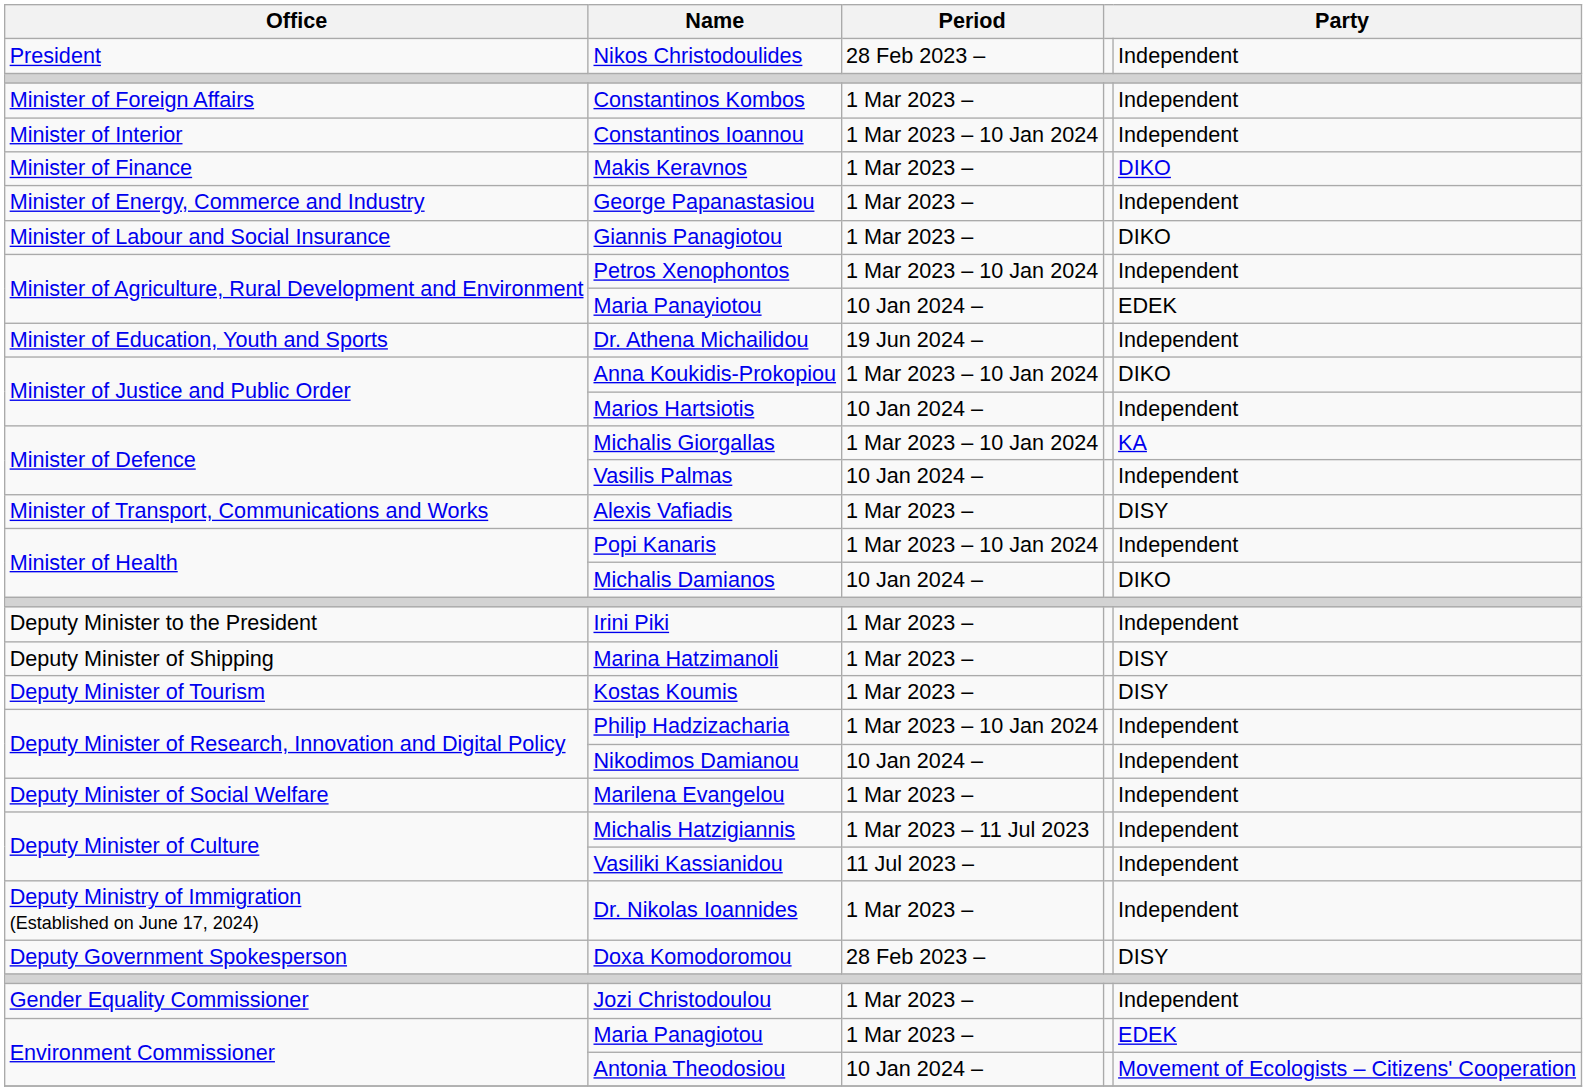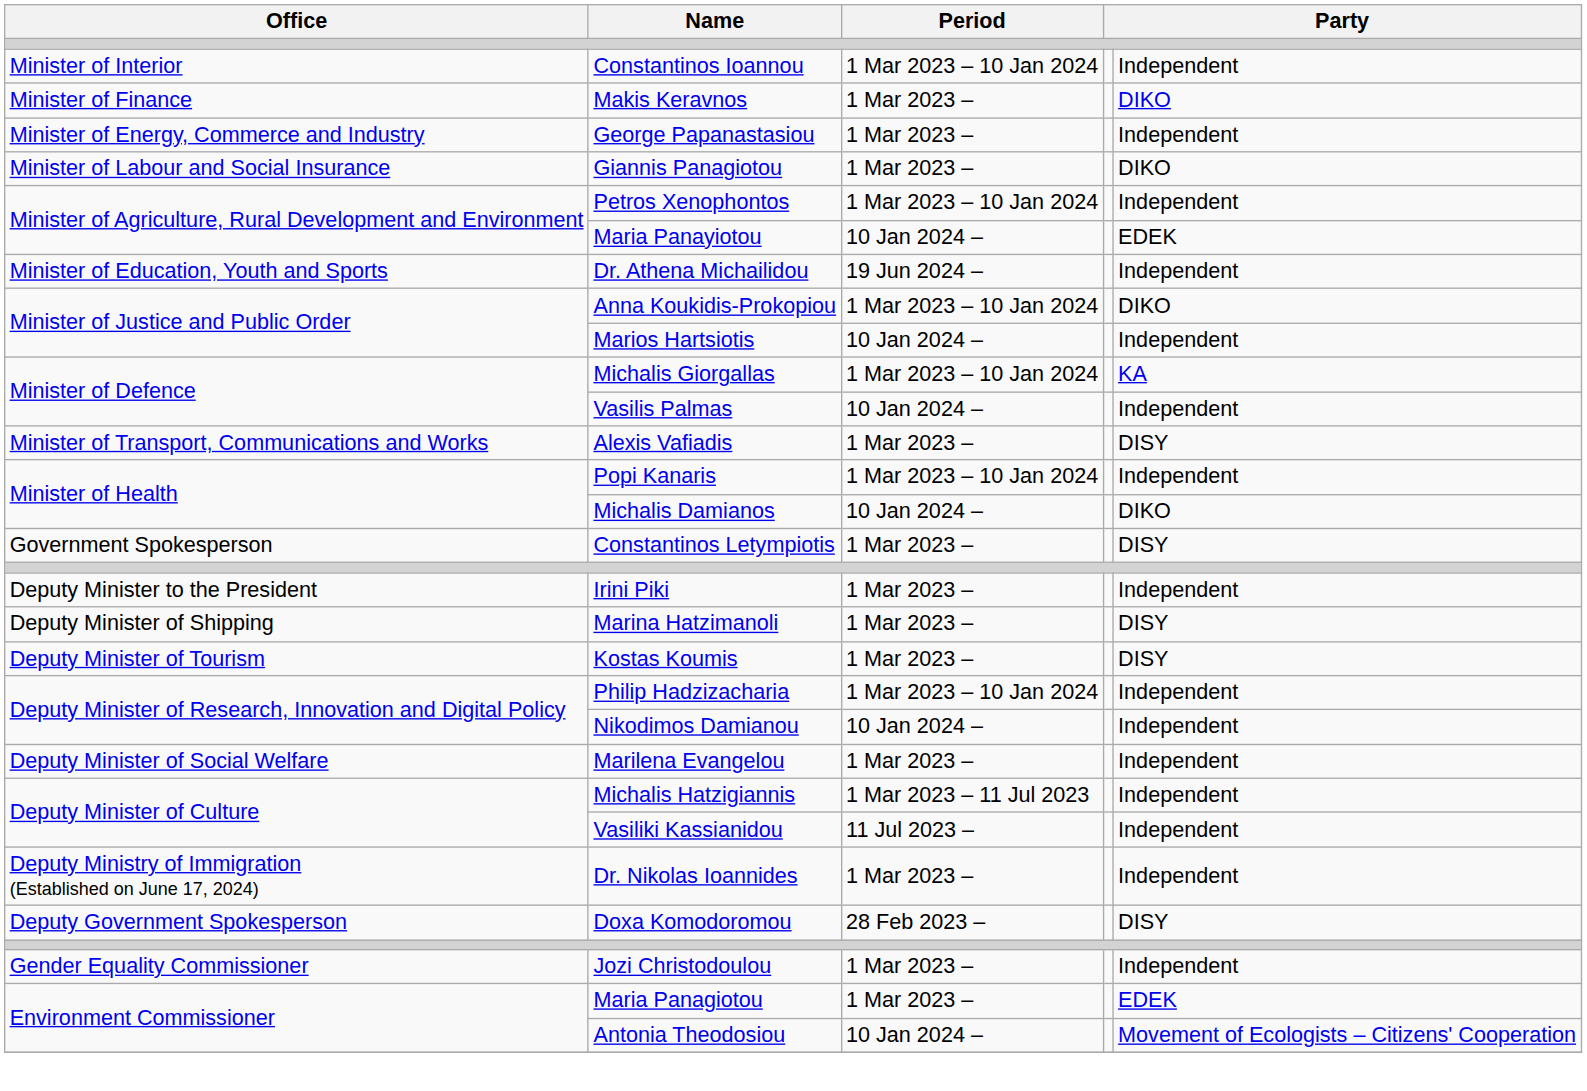- row: (55, 55)
- row: (132, 100)
+ row: (141, 545)
